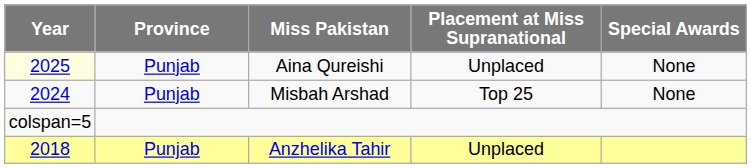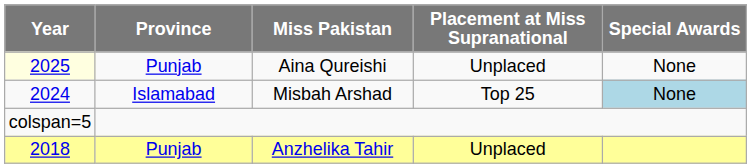(172, 94) Punjab -> (174, 94) Islamabad
(674, 94) no background -> (675, 94) lightblue background
